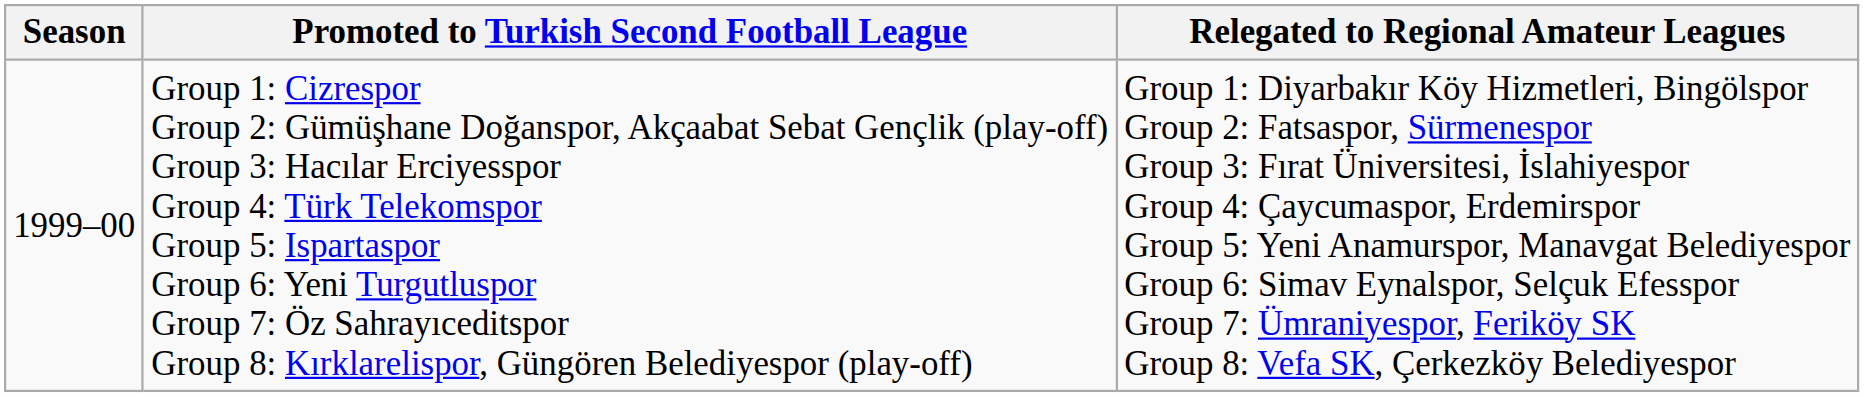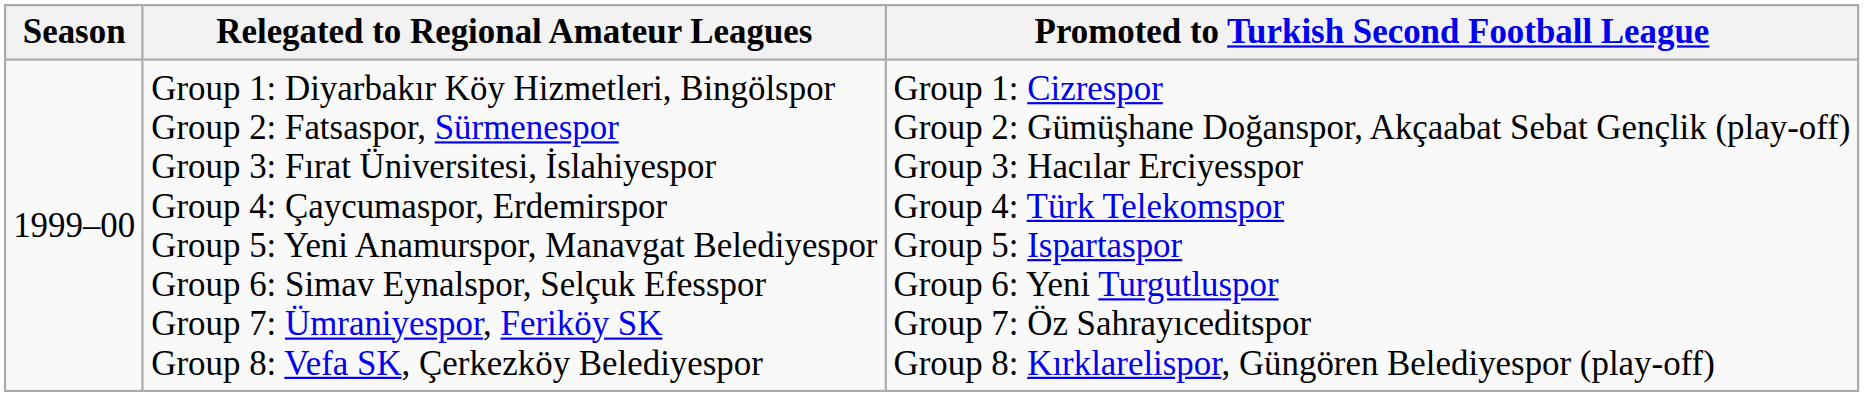columns swapped: (630, 32) <-> (1487, 32)
